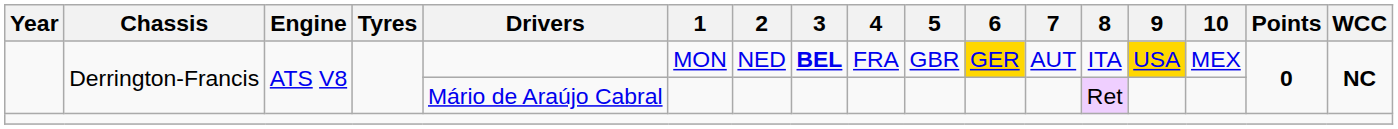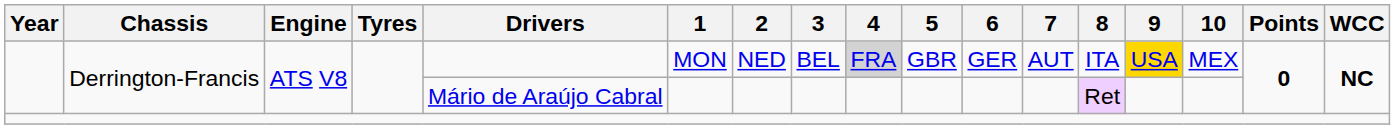(819, 59) bold -> (818, 59) normal
(876, 59) no background -> (873, 59) lightgrey background
(995, 59) gold background -> (992, 59) no background
